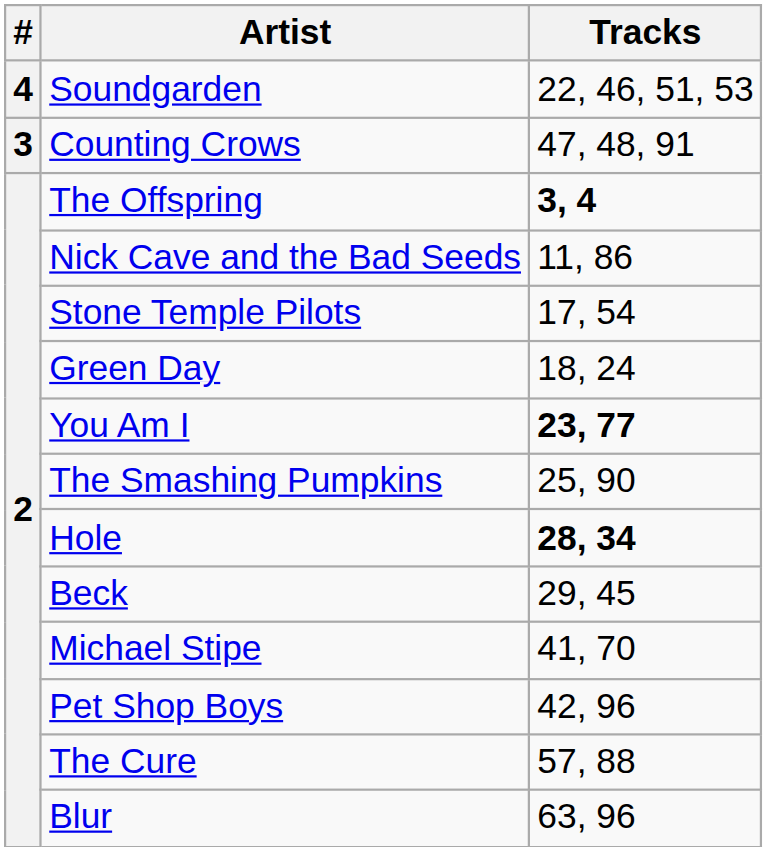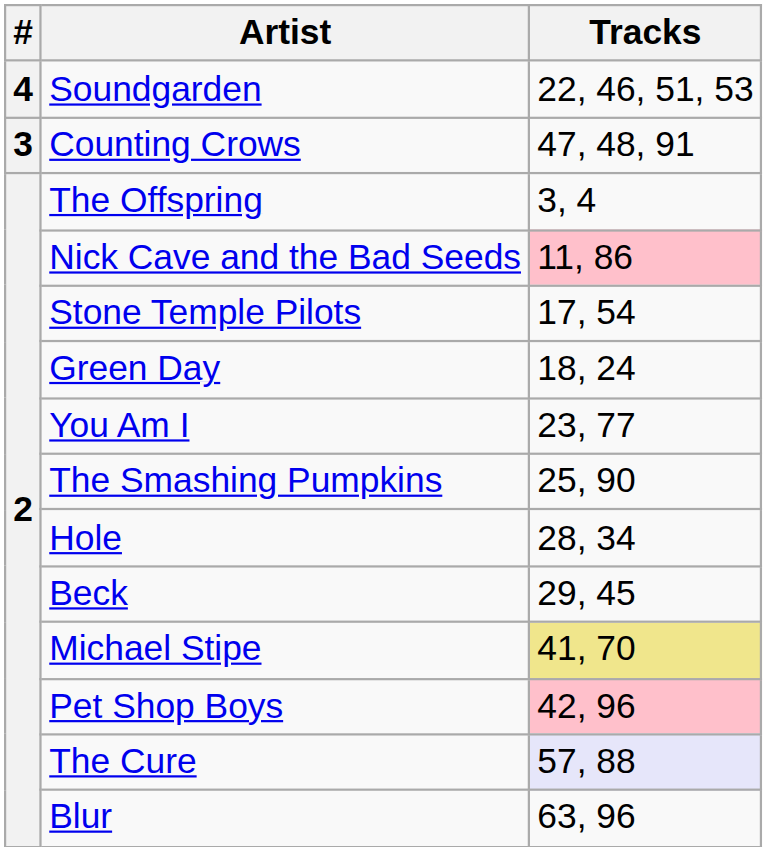(567, 200) bold -> (567, 200) normal
(585, 256) no background -> (585, 256) pink background
(586, 425) bold -> (586, 425) normal
(586, 537) bold -> (586, 537) normal
(586, 649) no background -> (586, 649) khaki background
(586, 705) no background -> (586, 705) pink background
(586, 761) no background -> (586, 761) lavender background
